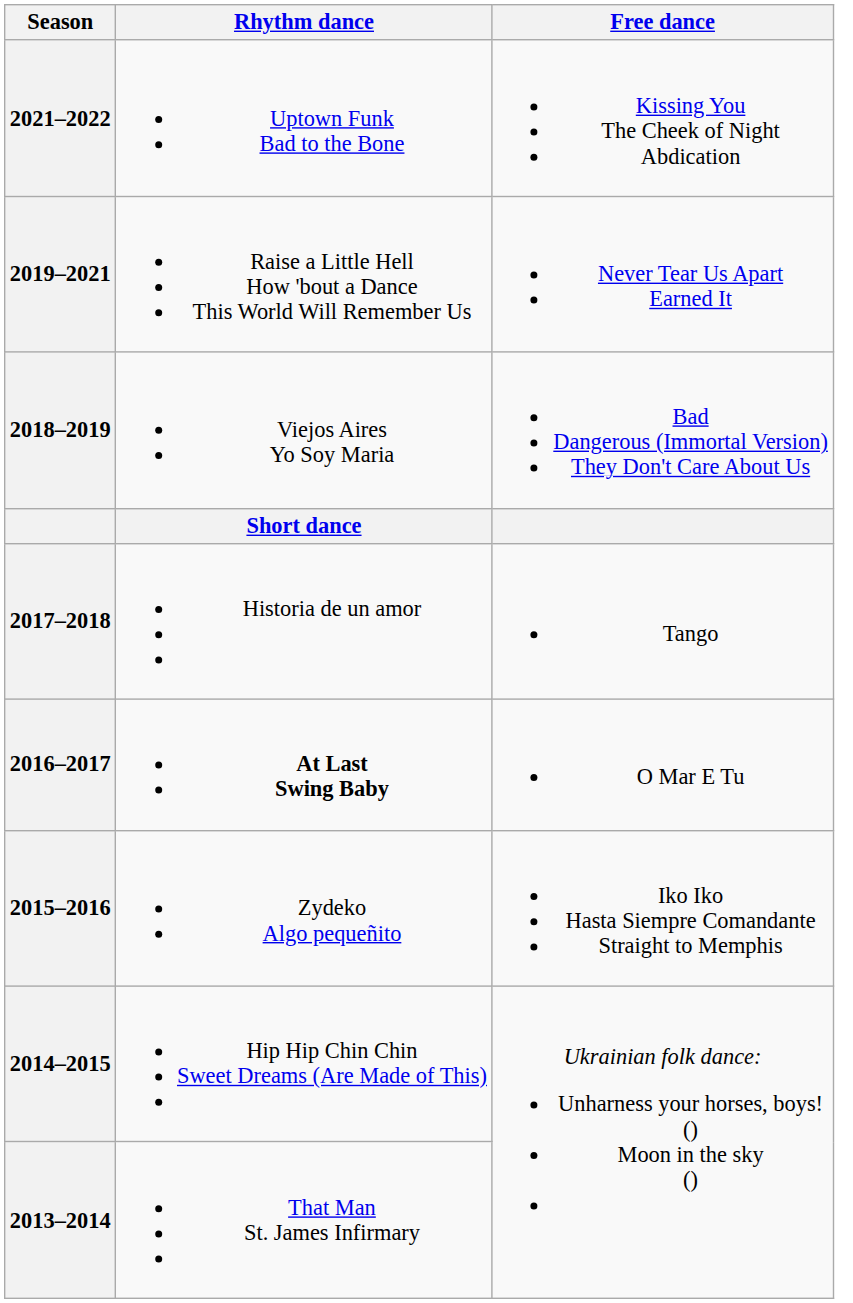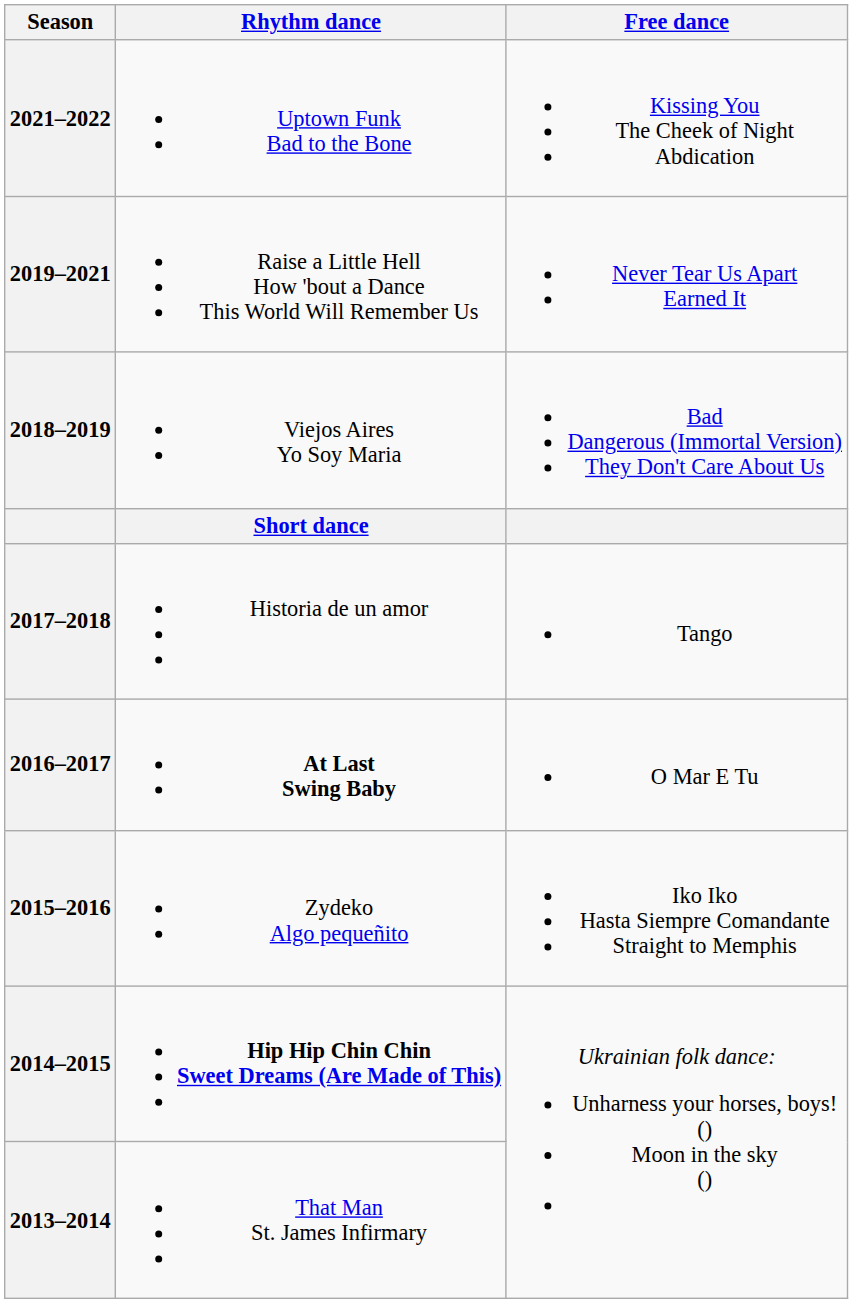(304, 1077) normal -> (311, 1077) bold
